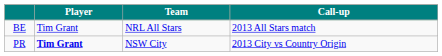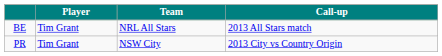(60, 43) bold -> (58, 43) normal
